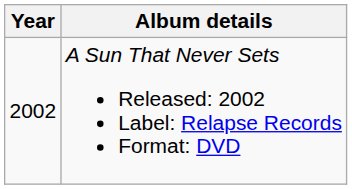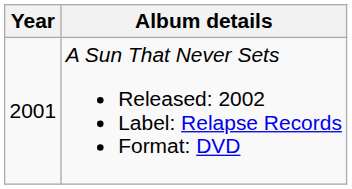(33, 110) 2002 -> (33, 110) 2001
